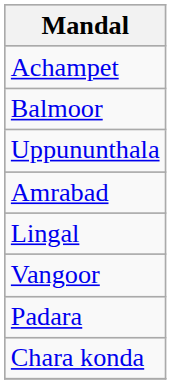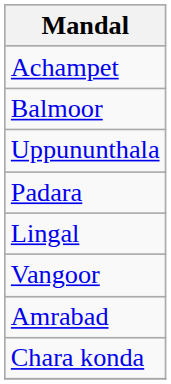(60, 191) Amrabad -> (47, 191) Padara
(47, 316) Padara -> (60, 316) Amrabad
